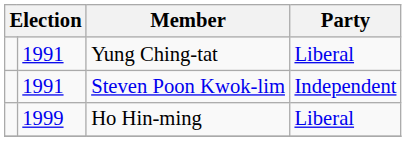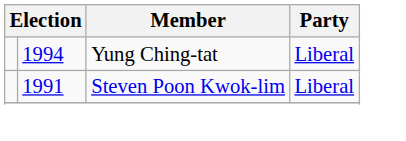(43, 53) 1991 -> (43, 53) 1994
(345, 86) Independent -> (324, 86) Liberal
- row: (146, 119)
